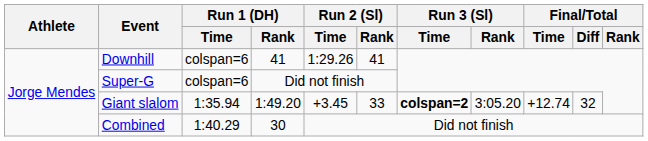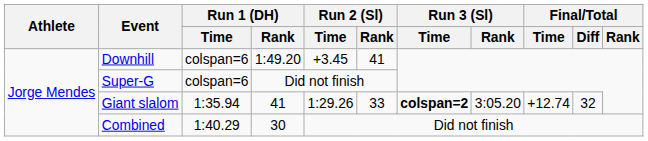(278, 59) 41 -> (278, 59) 1:49.20
(330, 59) 1:29.26 -> (330, 59) +3.45
(278, 103) 1:49.20 -> (278, 103) 41
(330, 103) +3.45 -> (330, 103) 1:29.26
